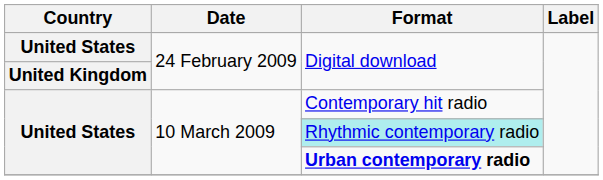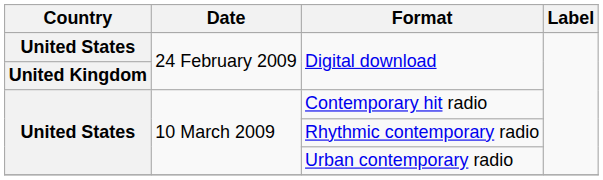(422, 132) paleturquoise background -> (422, 132) no background
(418, 160) bold -> (409, 160) normal
